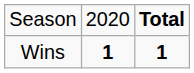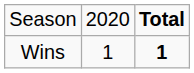(108, 51) bold -> (108, 51) normal
